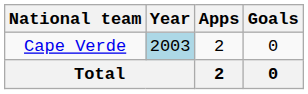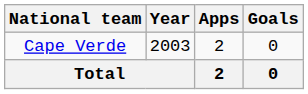(170, 46) lightblue background -> (170, 46) no background
